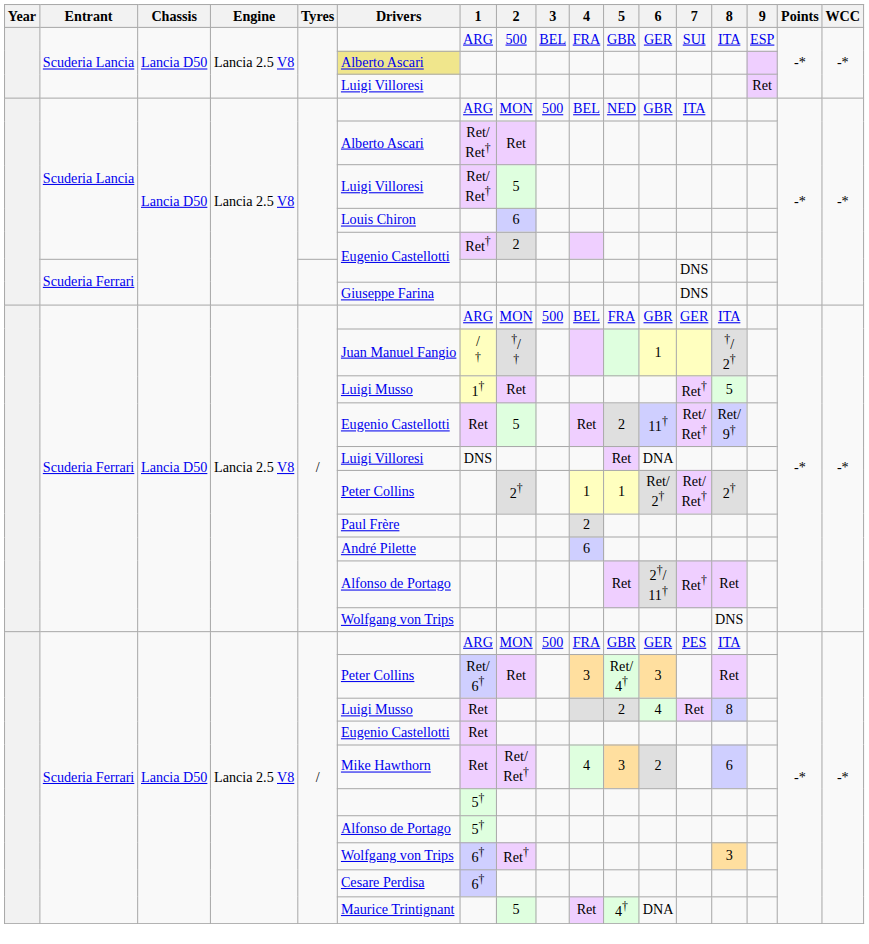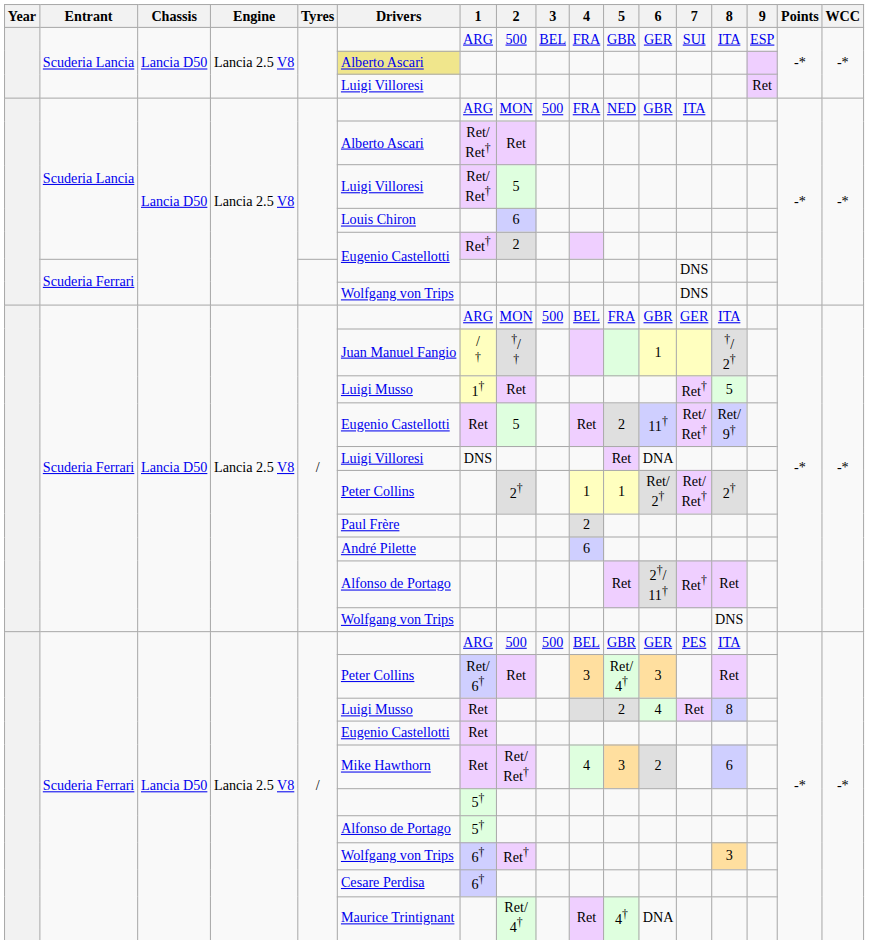(586, 109) BEL -> (586, 109) FRA
(387, 293) Giuseppe Farina -> (397, 293) Wolfgang von Trips
(516, 642) MON -> (516, 642) 500
(586, 642) FRA -> (586, 642) BEL
(516, 909) 5 -> (516, 917) Ret/ 4†
